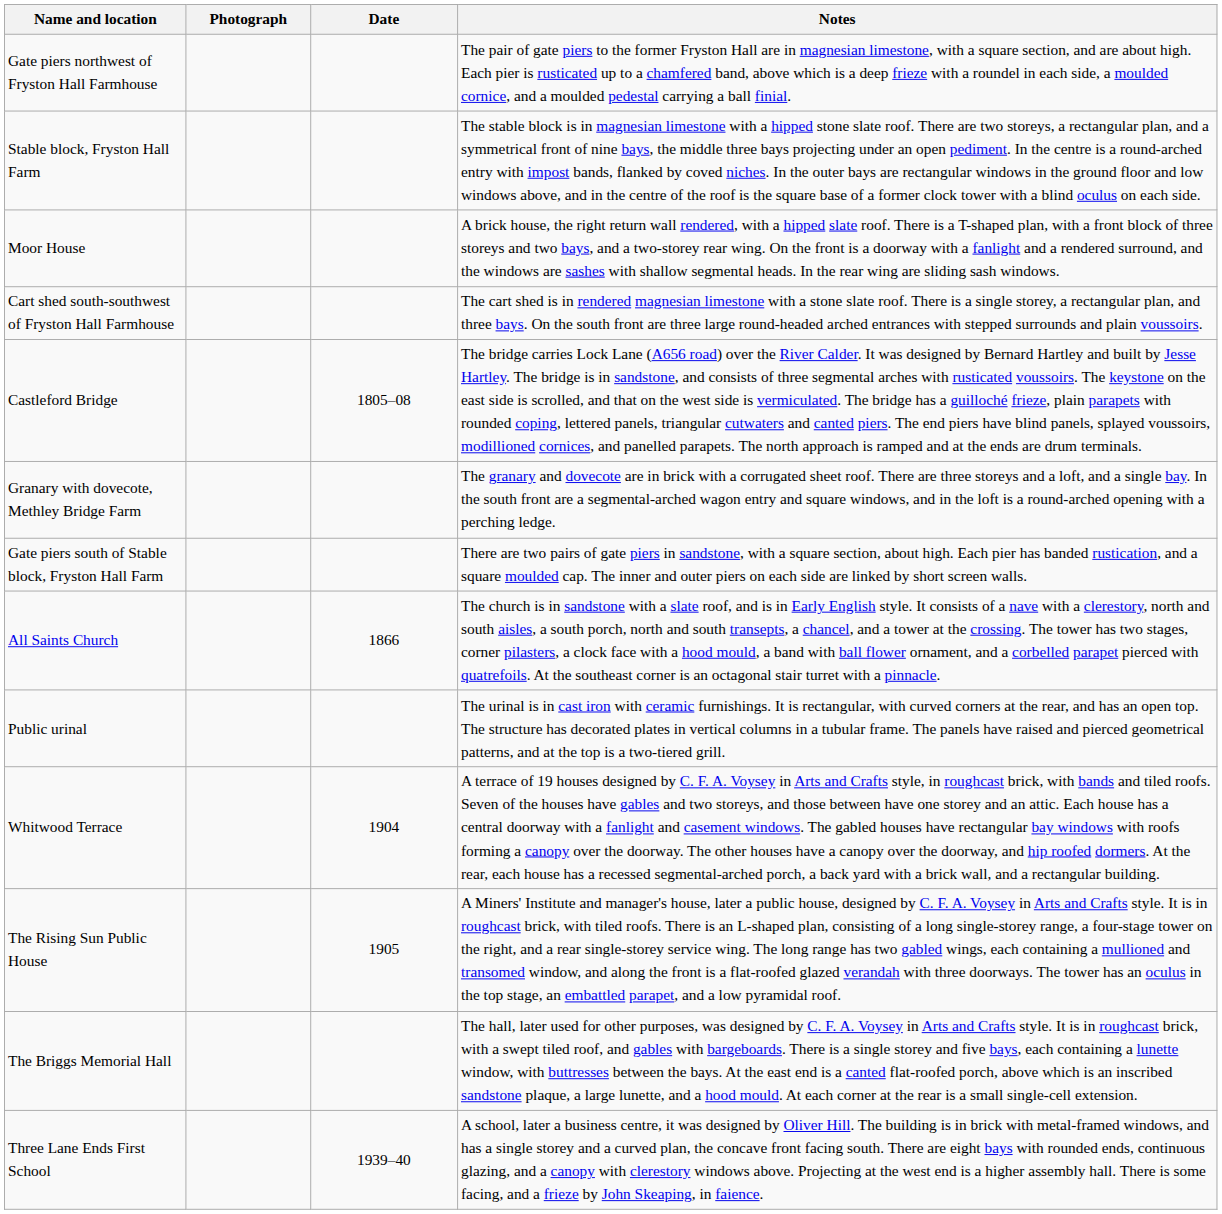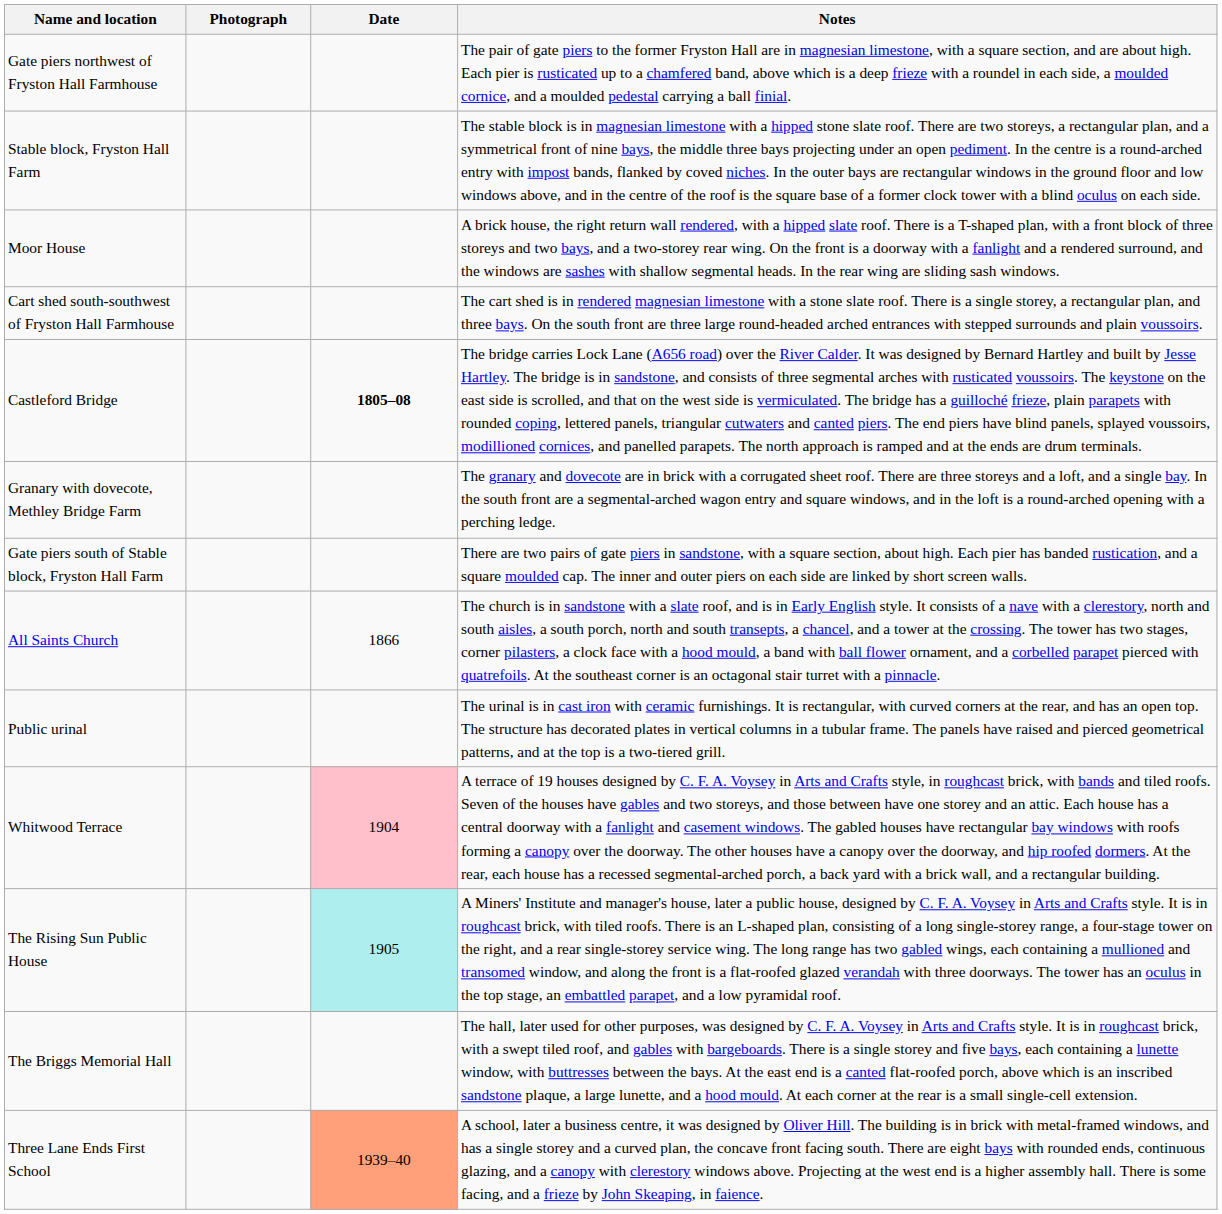(384, 400) normal -> (384, 400) bold
(384, 827) no background -> (384, 827) pink background
(384, 949) no background -> (384, 949) paleturquoise background
(384, 1159) no background -> (384, 1159) lightsalmon background
